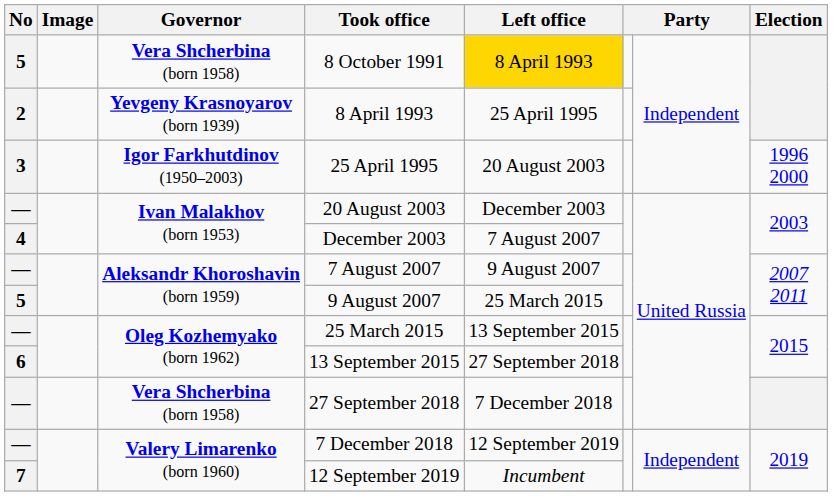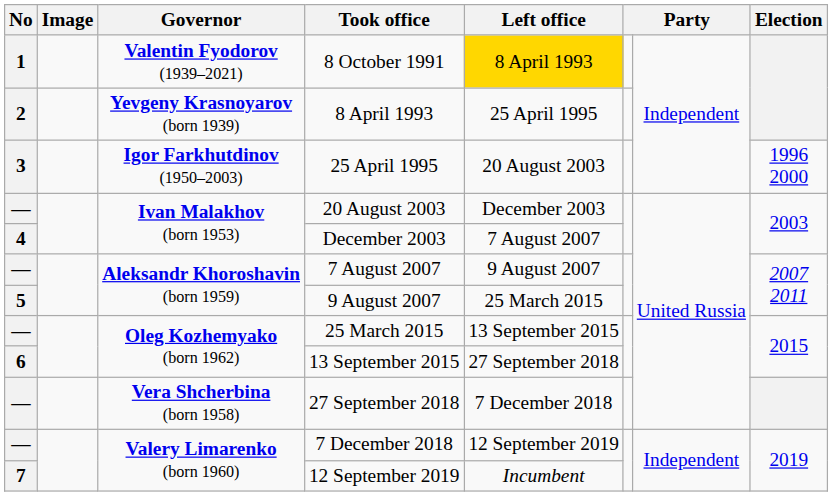(21, 61) 5 -> (21, 61) 1
(201, 61) Vera Shcherbina (born 1958) -> (201, 61) Valentin Fyodorov (1939–2021)
